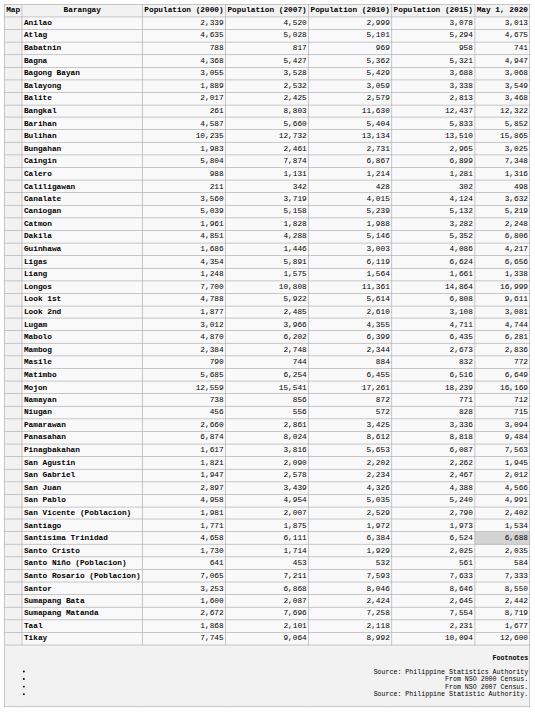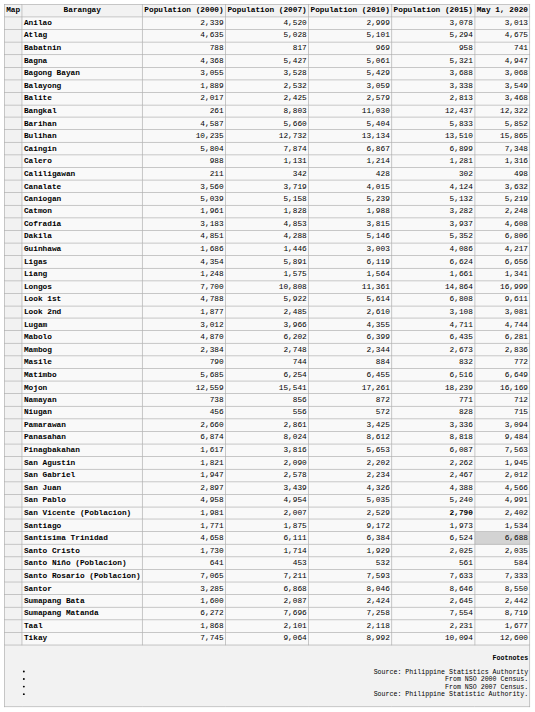(378, 61) 5,362 -> (378, 61) 5,061
(376, 111) 11,630 -> (376, 111) 11,030
- row: (43, 149)
+ row: (43, 224)
(516, 275) 1,338 -> (516, 275) 1,341
(461, 513) normal -> (461, 513) bold
(378, 526) 1,972 -> (378, 526) 9,172
(212, 589) 3,253 -> (212, 589) 3,285
(212, 614) 2,672 -> (212, 614) 6,272
